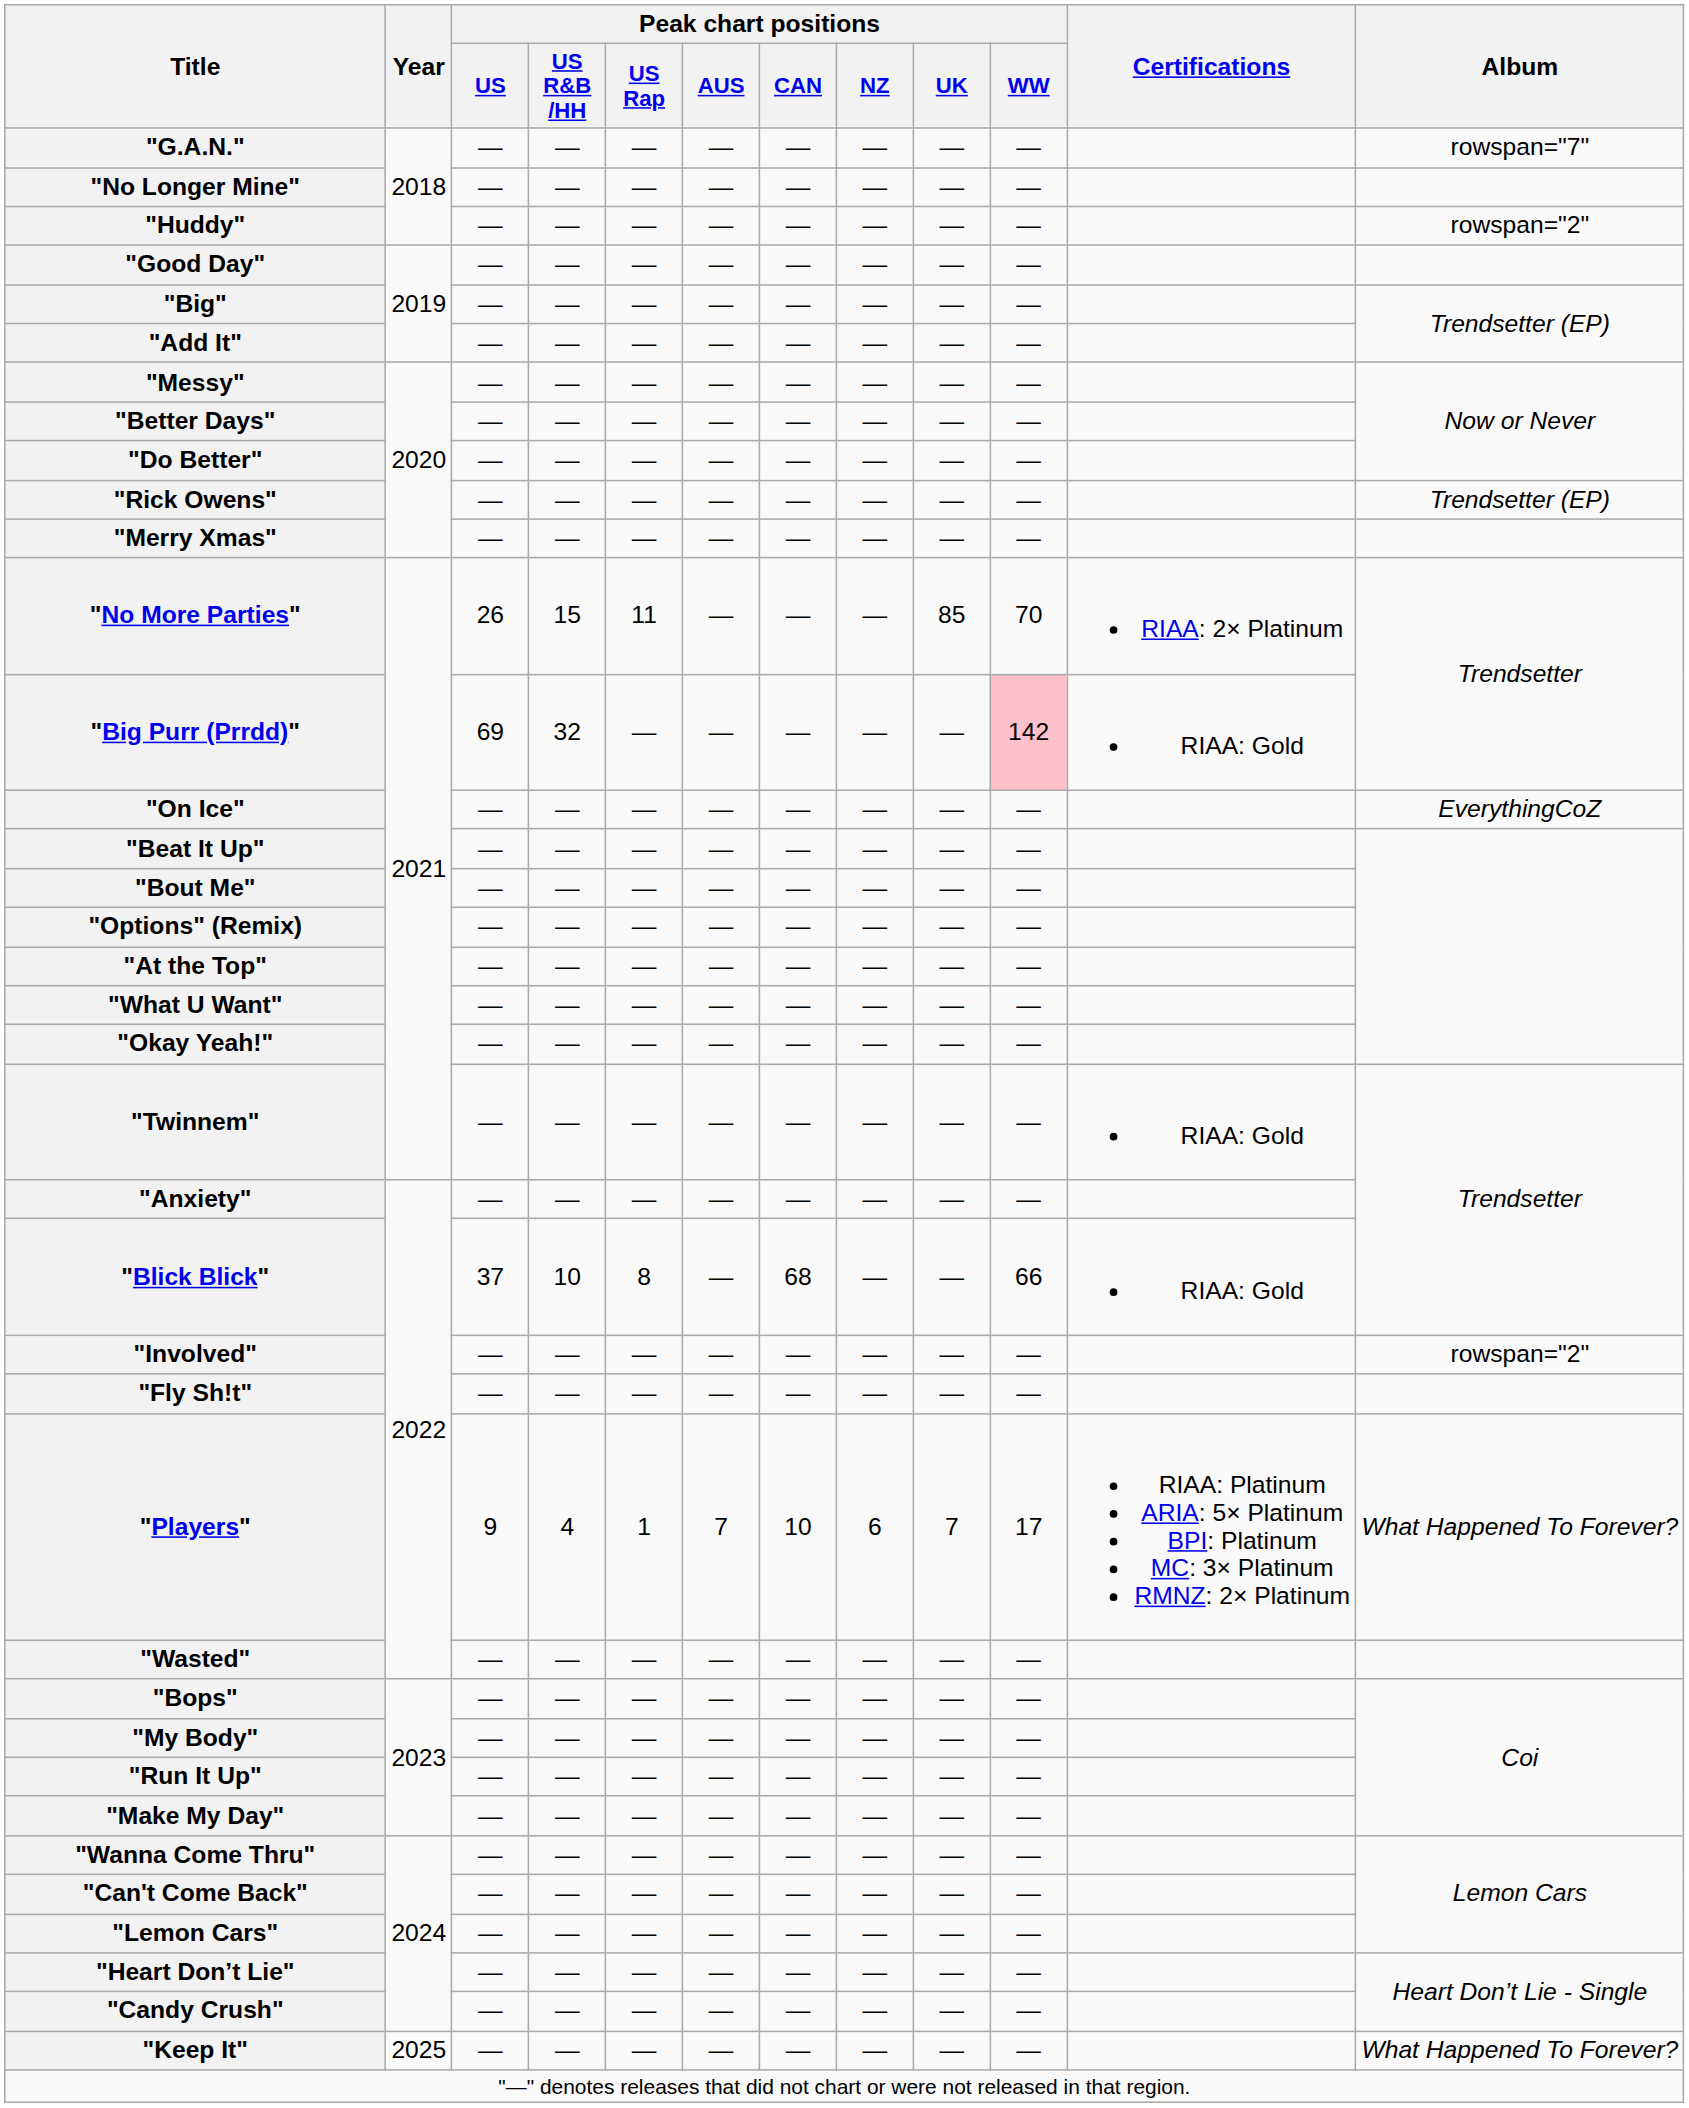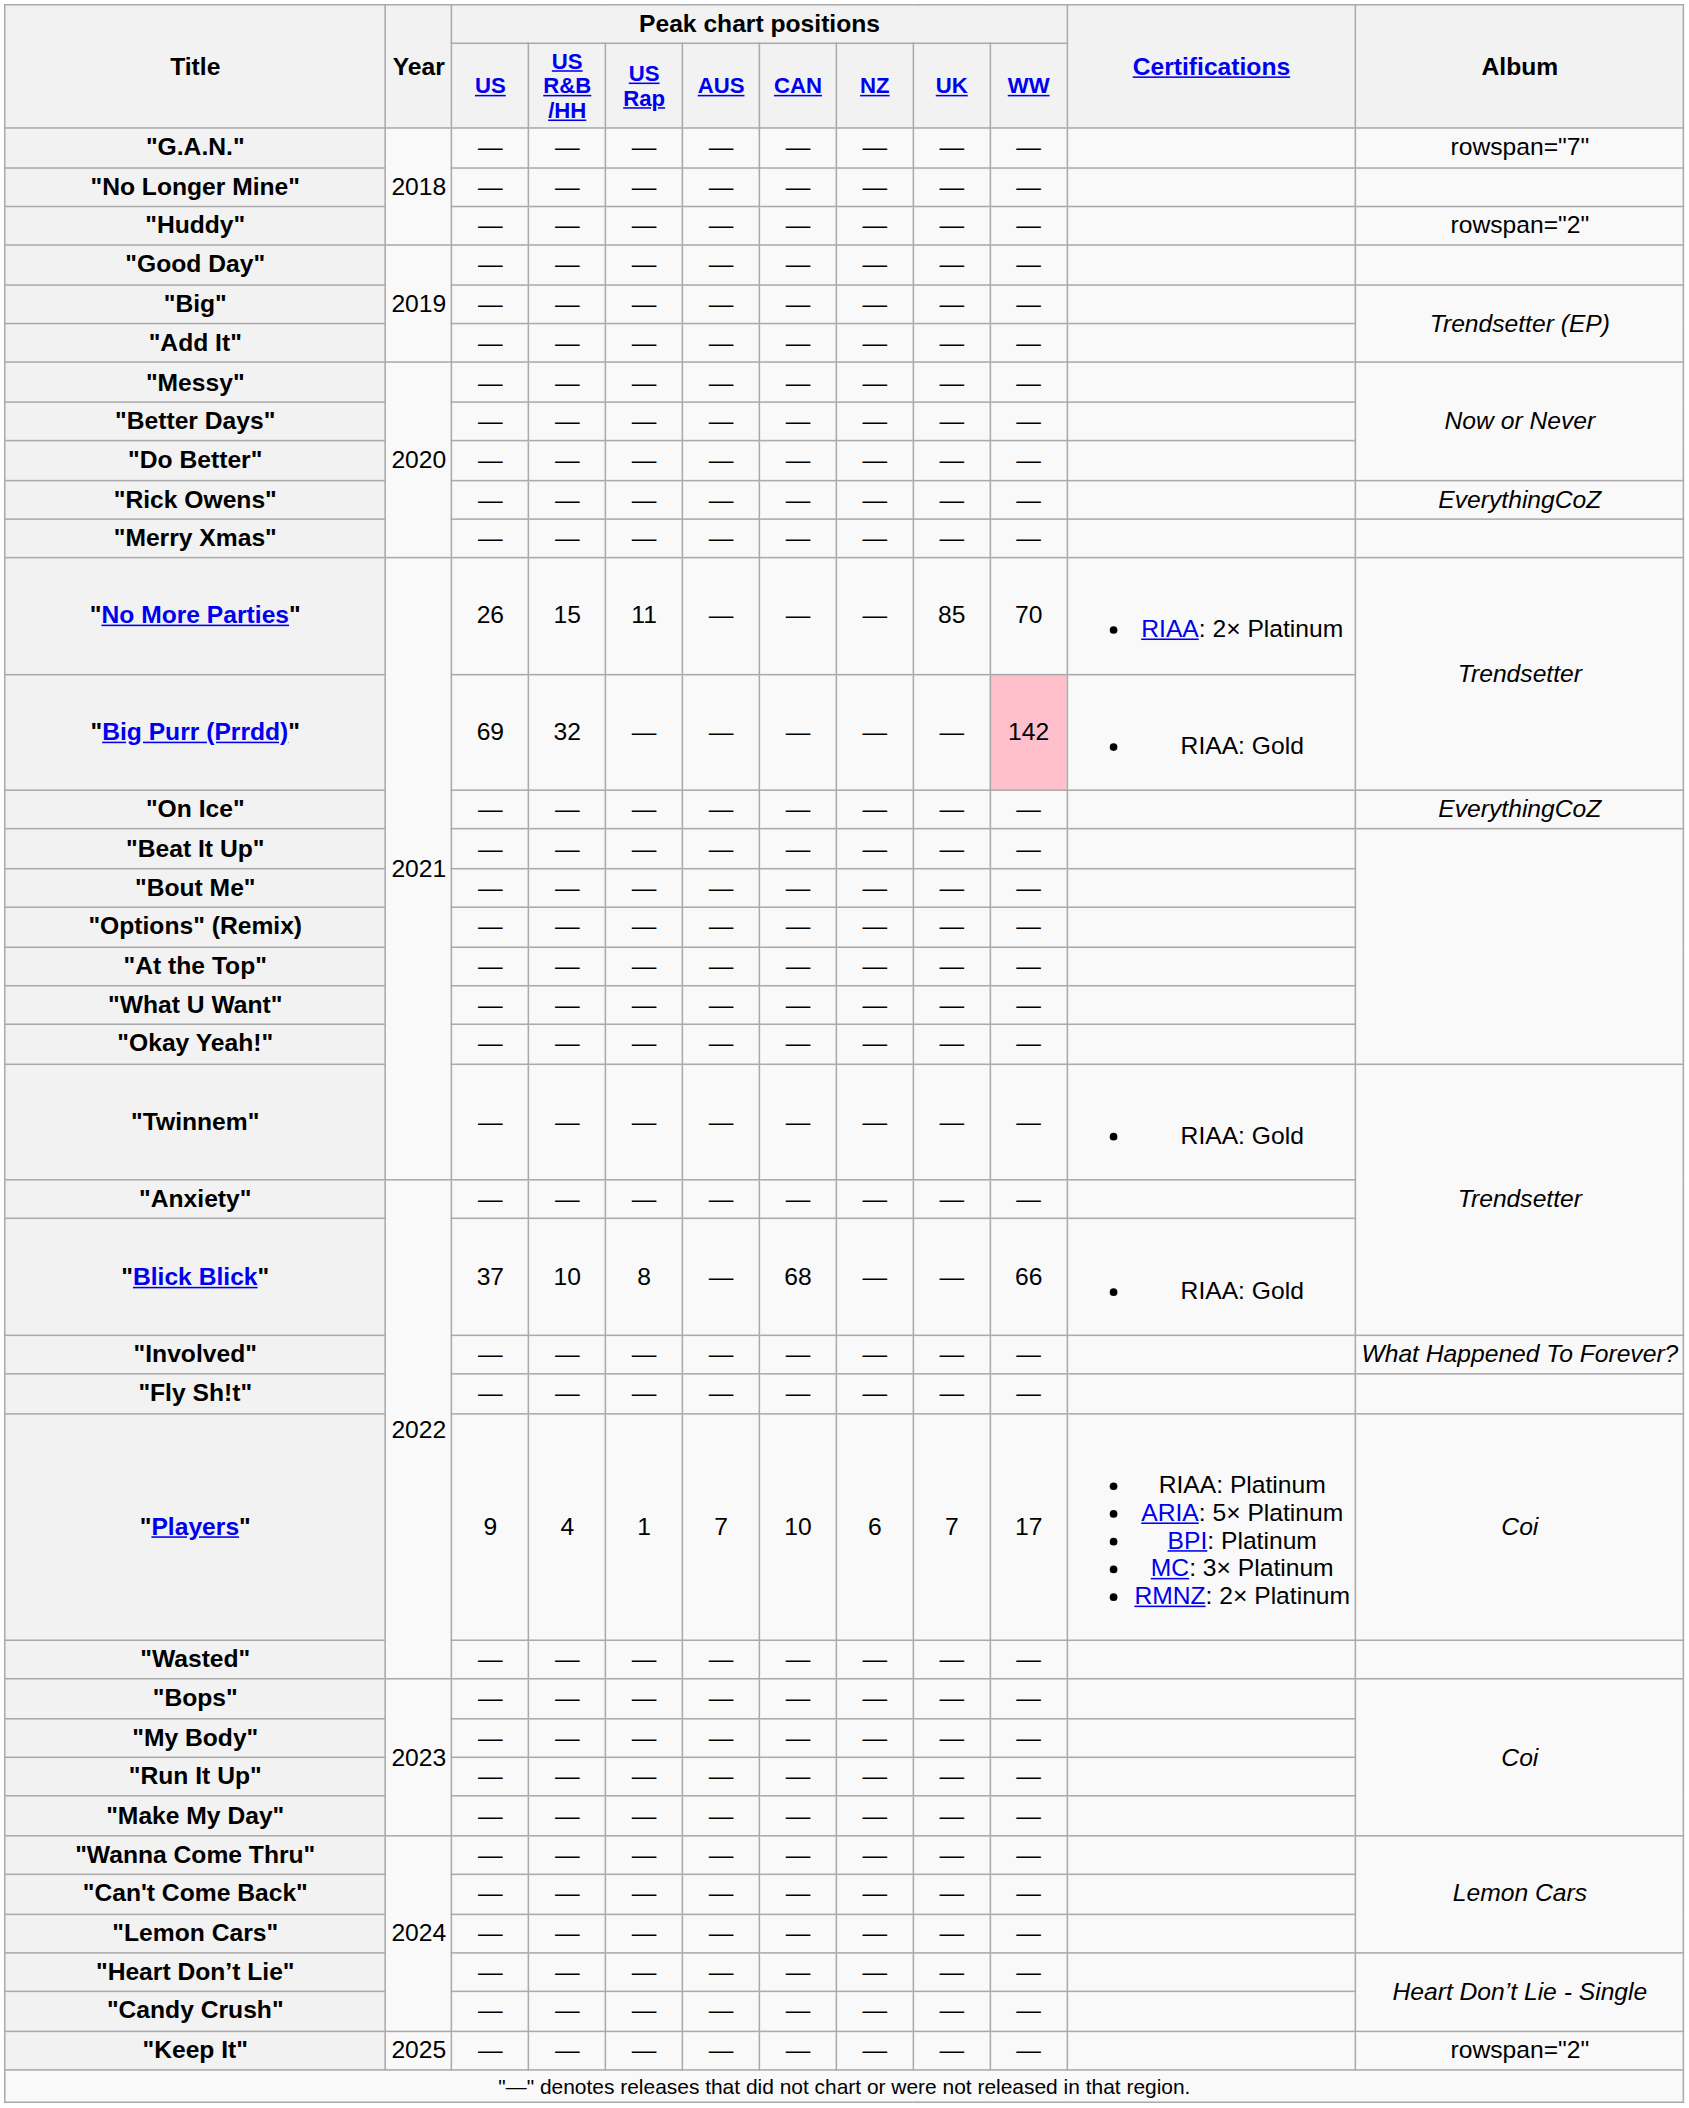(1520, 499) Trendsetter (EP) -> (1520, 499) EverythingCoZ
(1520, 1354) rowspan="2" -> (1520, 1354) What Happened To Forever?
(1520, 1526) What Happened To Forever? -> (1520, 1526) Coi
(1520, 2050) What Happened To Forever? -> (1520, 2050) rowspan="2"
